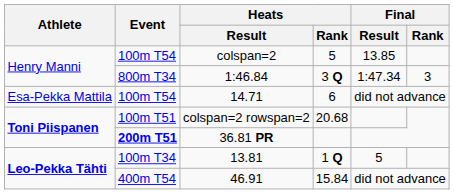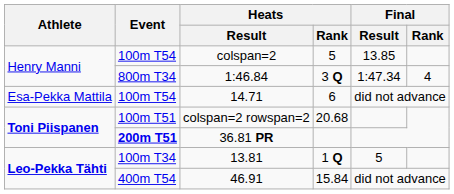(428, 77) 3 -> (428, 77) 4
